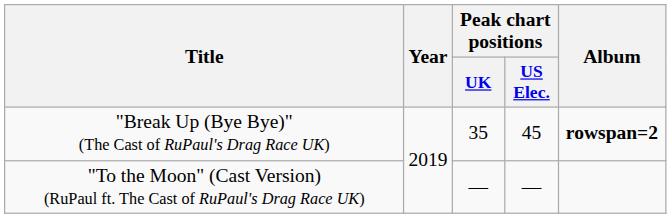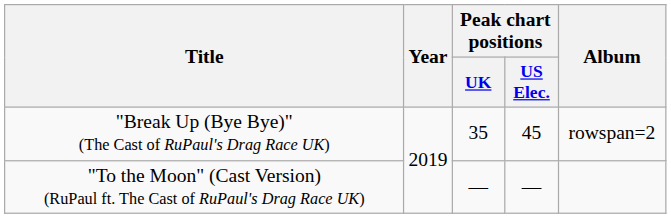(612, 133) bold -> (612, 133) normal
